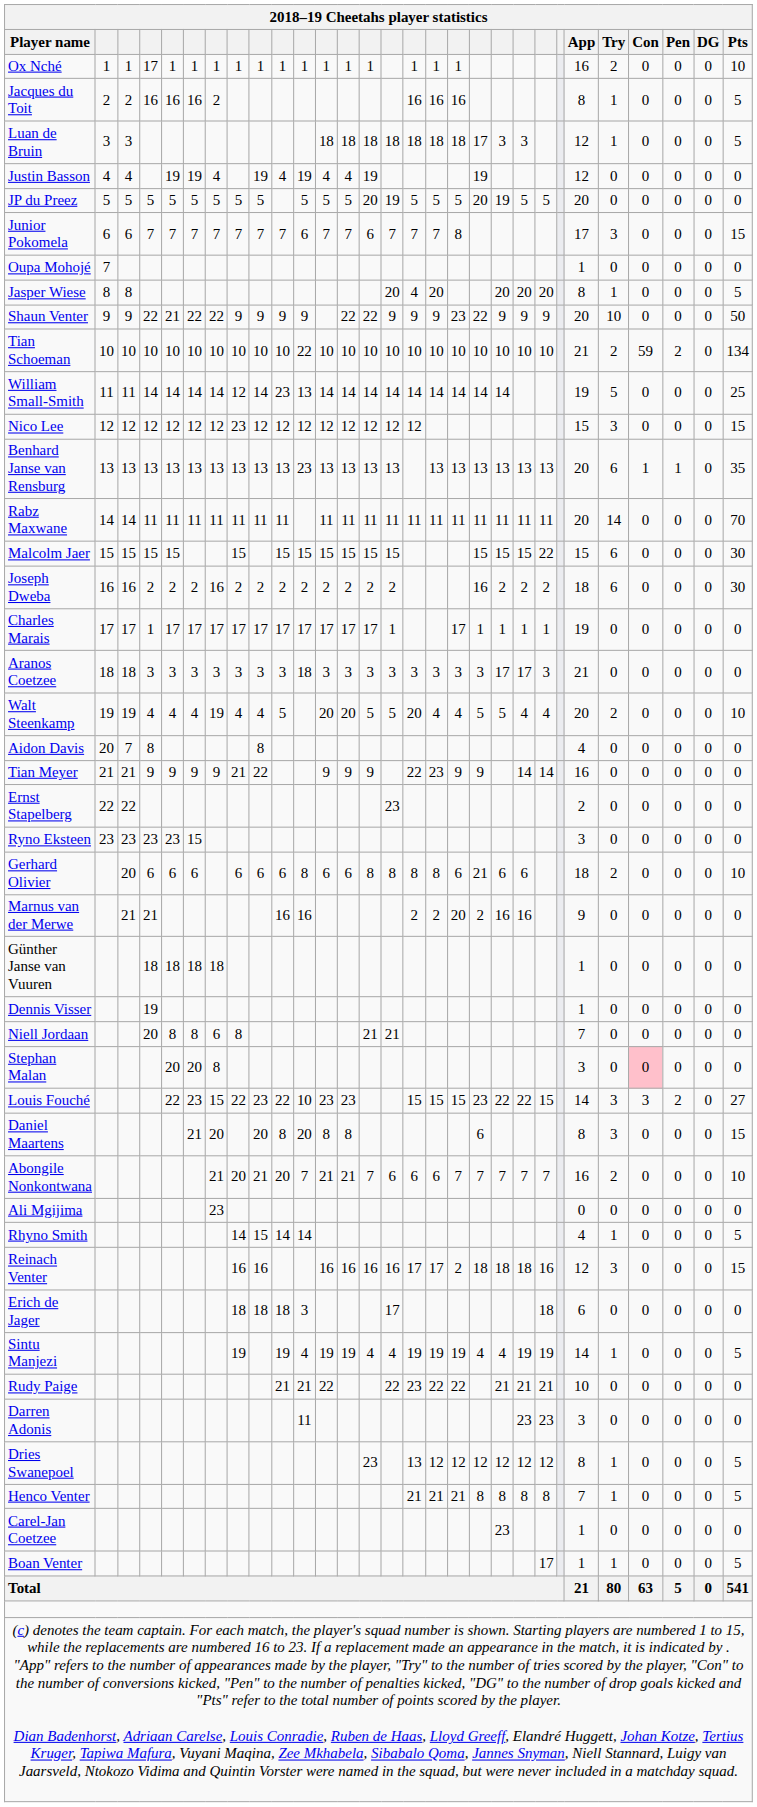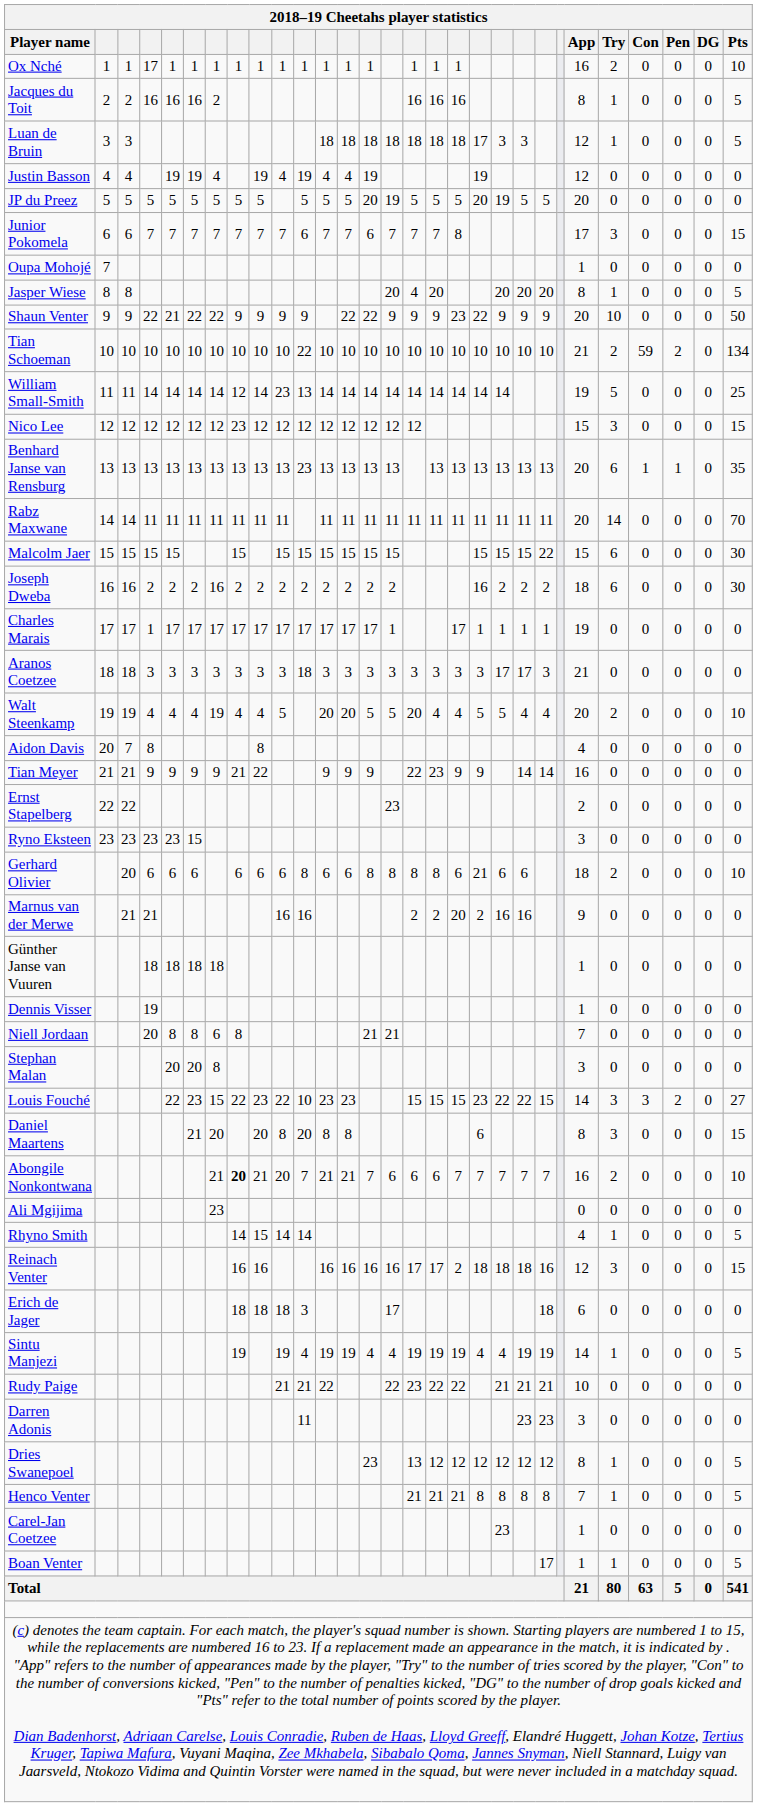(646, 1067) pink background -> (646, 1067) no background
(238, 1177) normal -> (238, 1177) bold
